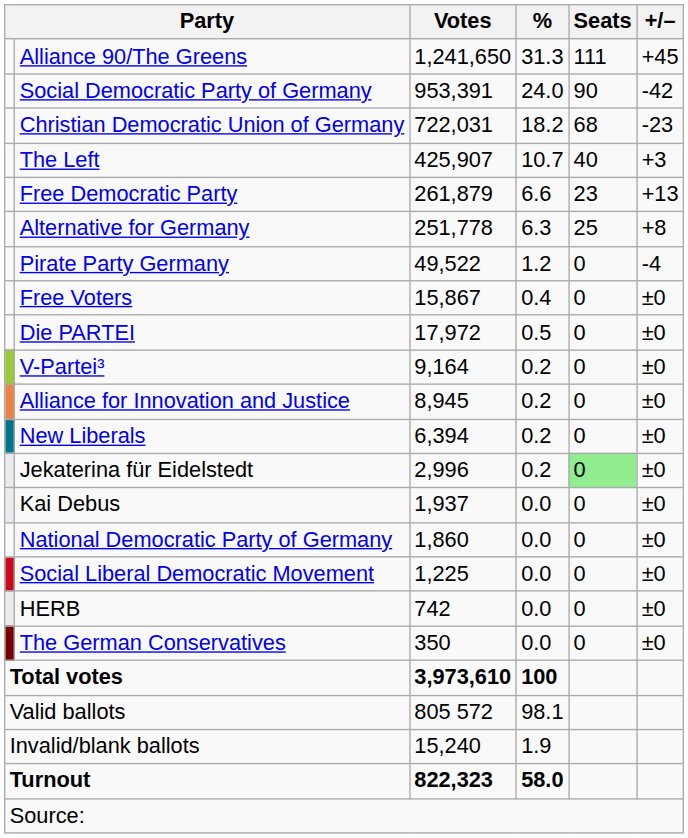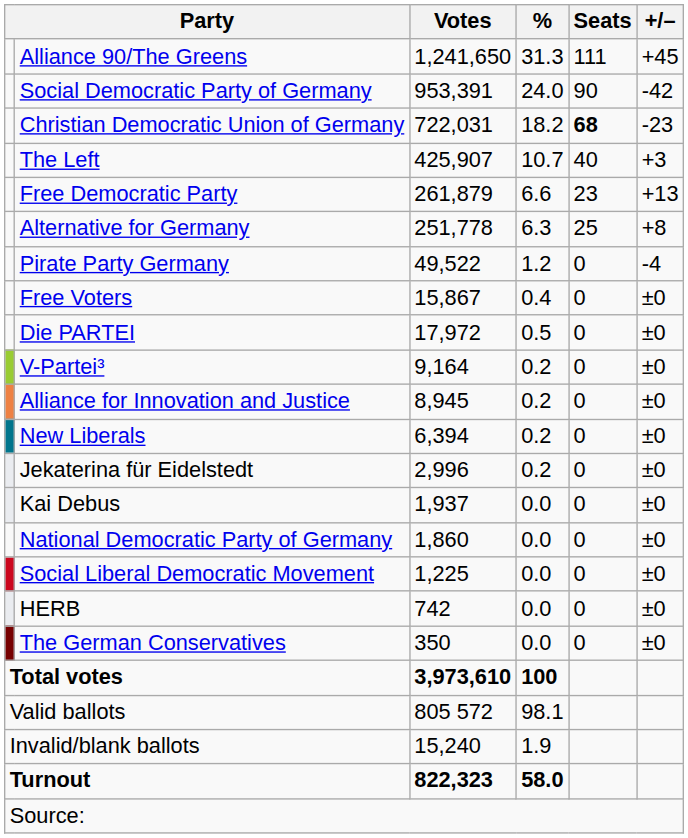(586, 125) normal -> (586, 125) bold
(580, 470) lightgreen background -> (580, 470) no background
